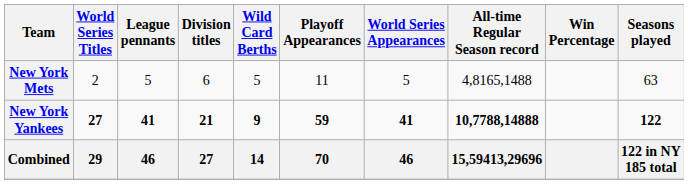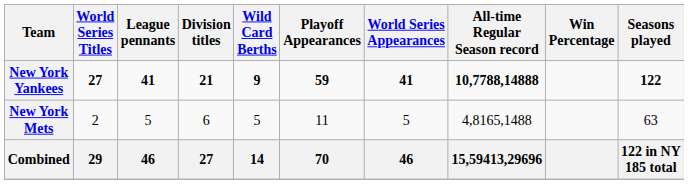rows swapped: (39, 80) <-> (39, 120)
